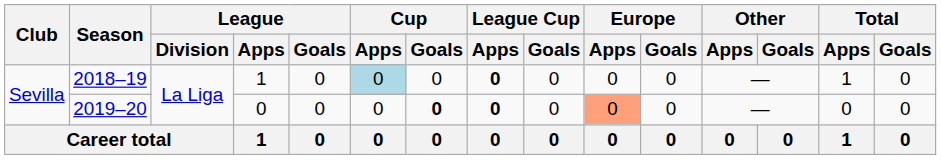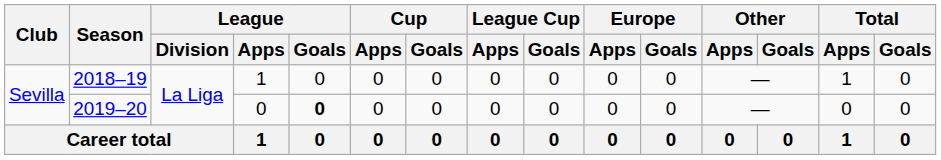(378, 79) lightblue background -> (378, 79) no background
(495, 79) bold -> (495, 79) normal
(320, 109) normal -> (320, 109) bold
(437, 109) bold -> (437, 109) normal
(495, 109) bold -> (495, 109) normal
(612, 109) lightsalmon background -> (612, 109) no background
